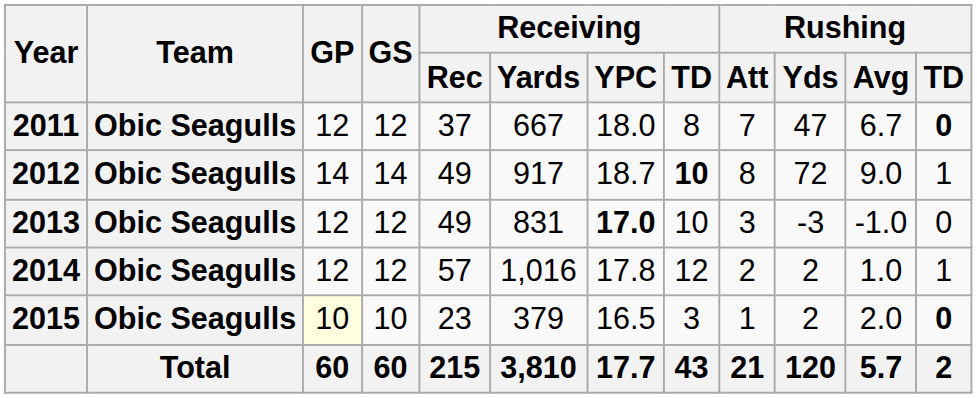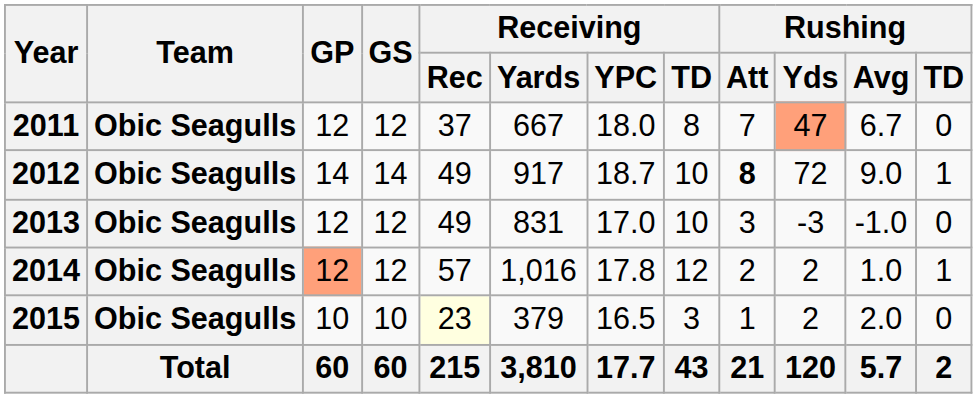(811, 125) no background -> (811, 125) lightsalmon background
(944, 125) bold -> (944, 125) normal
(692, 174) bold -> (692, 174) normal
(747, 174) normal -> (747, 174) bold
(626, 222) bold -> (626, 222) normal
(332, 271) no background -> (332, 271) lightsalmon background
(332, 319) lightyellow background -> (332, 319) no background
(455, 319) no background -> (455, 319) lightyellow background
(944, 319) bold -> (944, 319) normal
